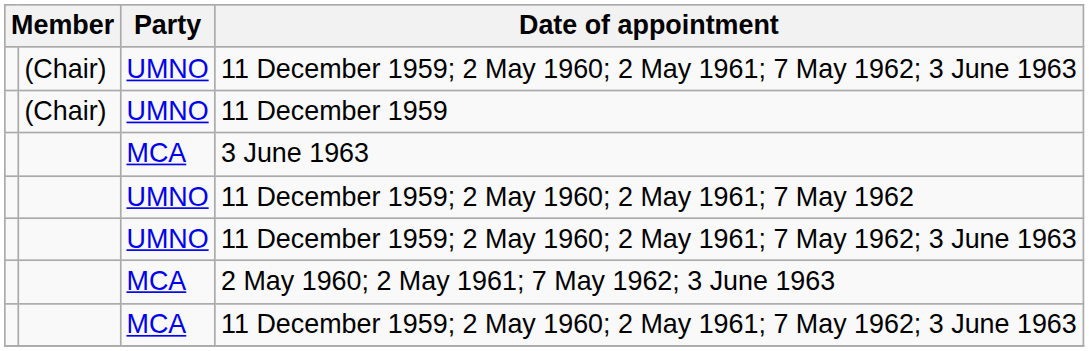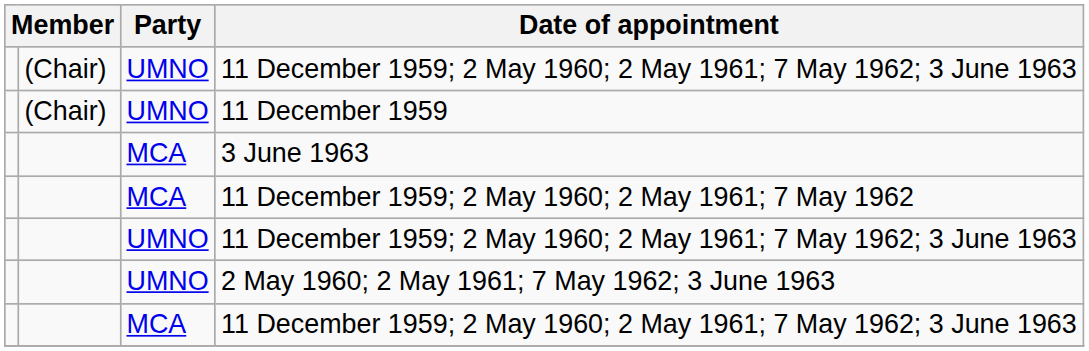(168, 196) UMNO -> (156, 196) MCA
(156, 281) MCA -> (168, 281) UMNO
